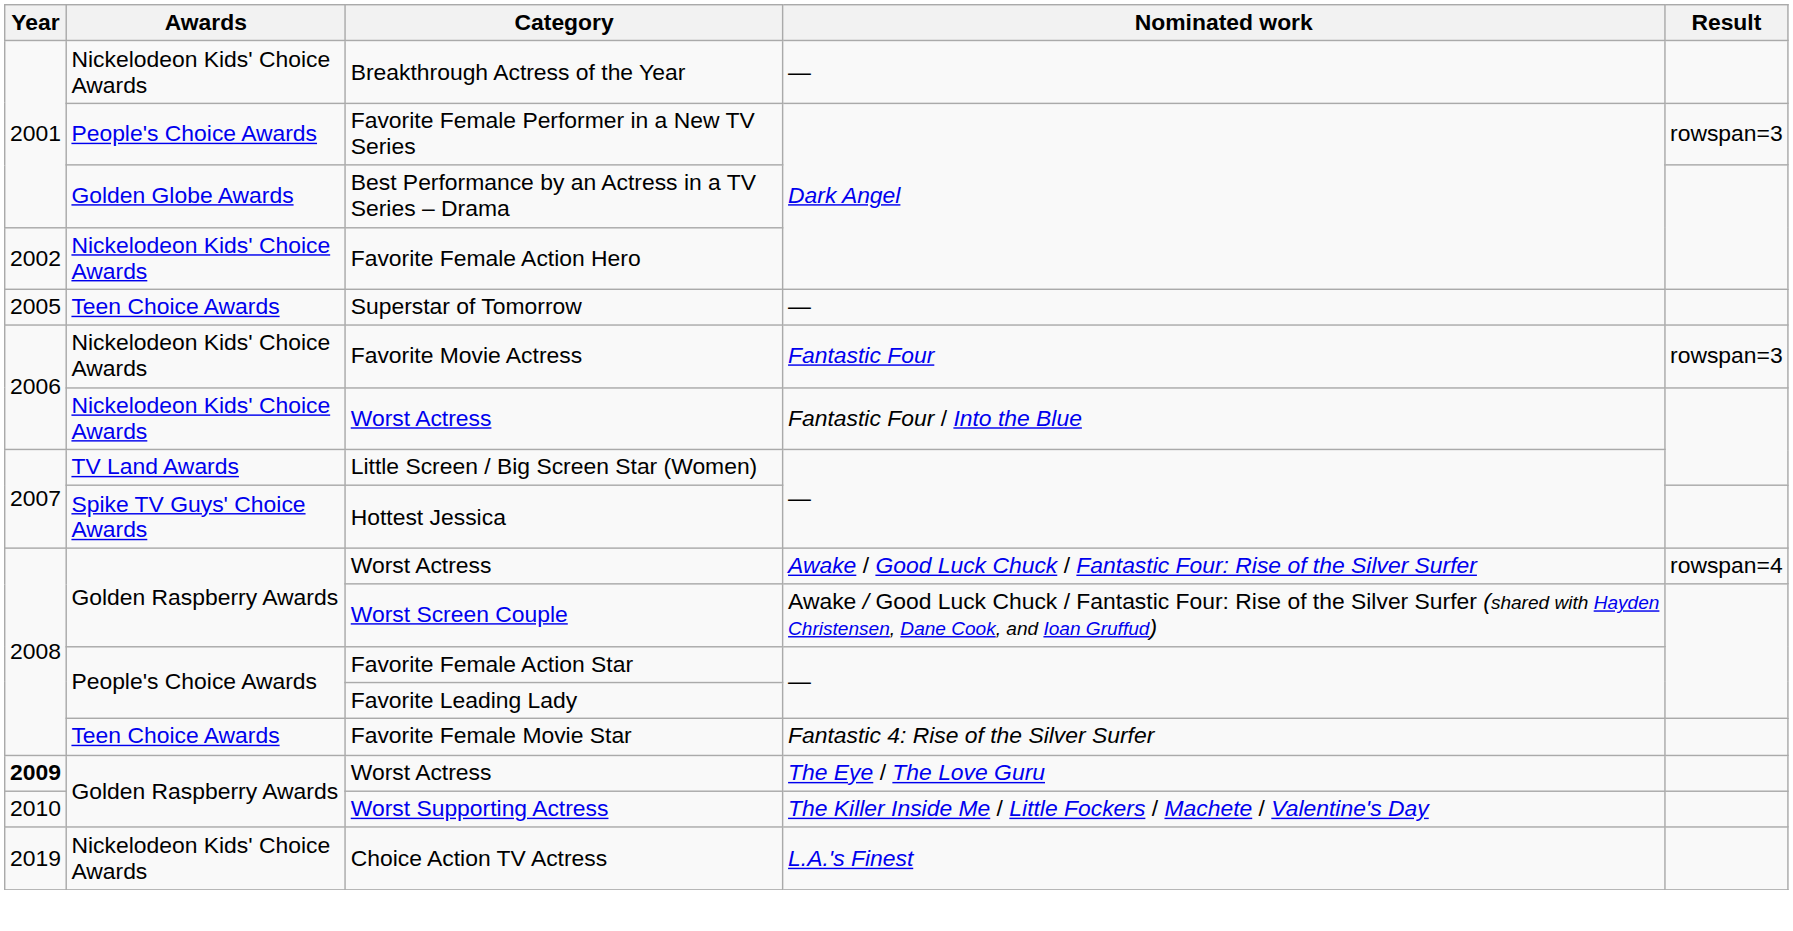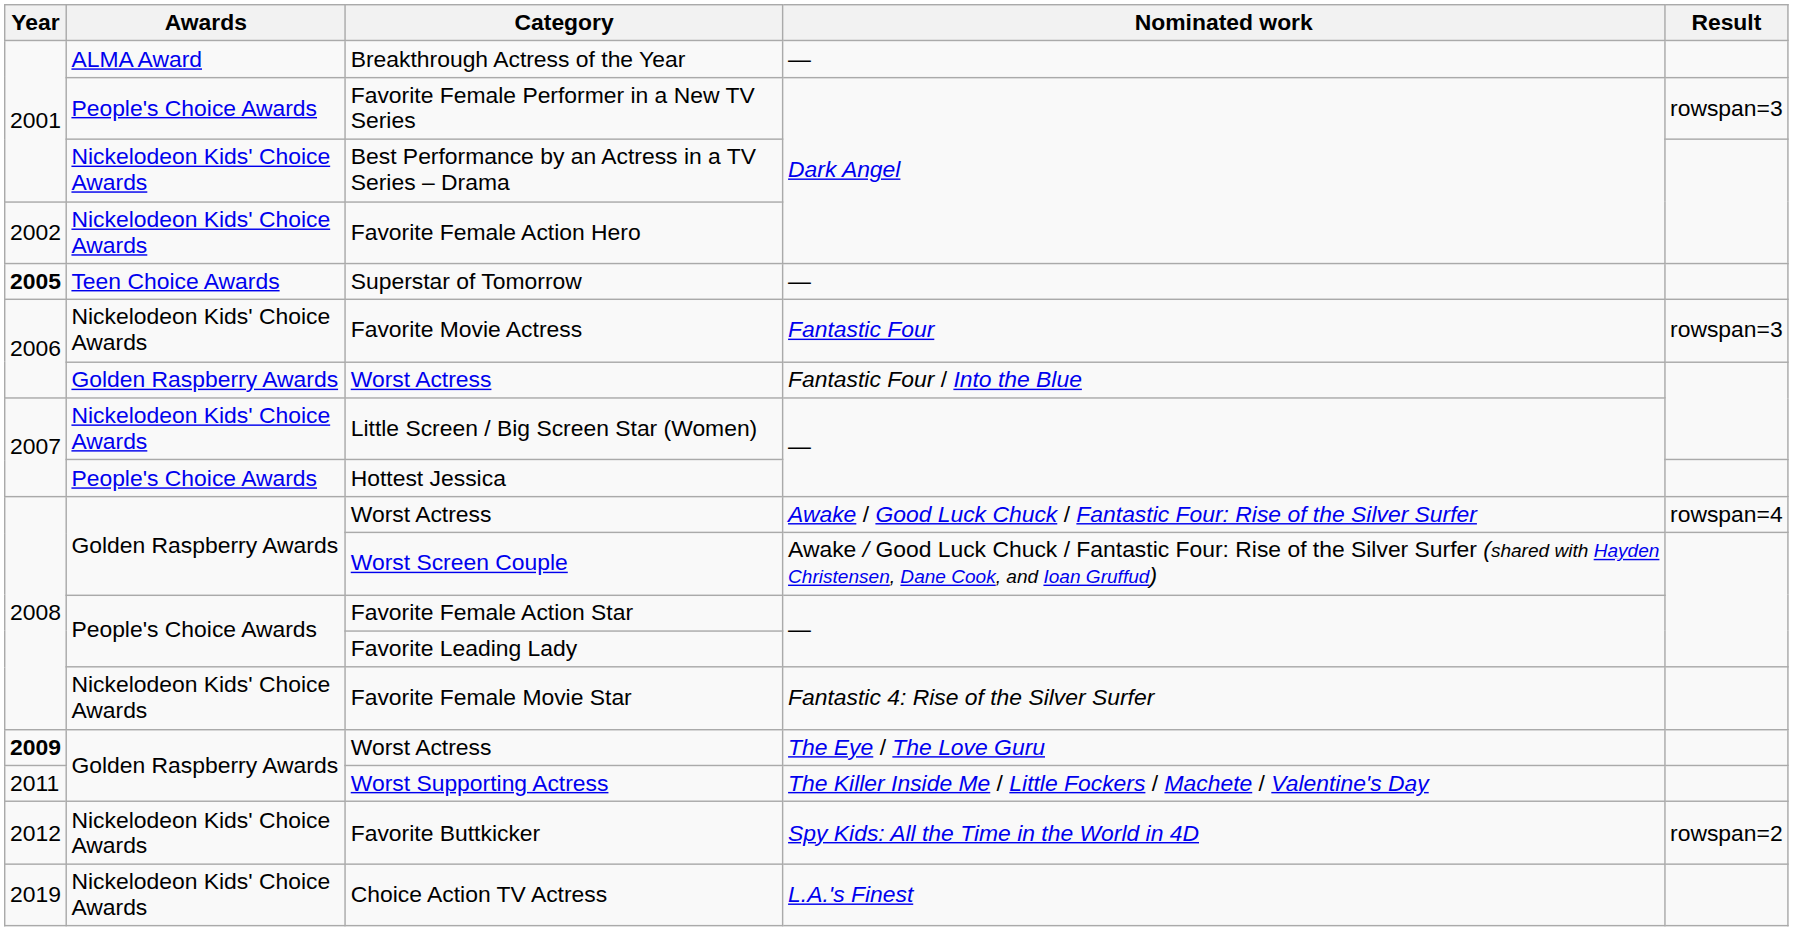(201, 71) Nickelodeon Kids' Choice Awards -> (137, 58) ALMA Award
(183, 195) Golden Globe Awards -> (201, 170) Nickelodeon Kids' Choice Awards
(35, 307) normal -> (35, 281) bold
(201, 418) Nickelodeon Kids' Choice Awards -> (205, 379) Golden Raspberry Awards
(155, 467) TV Land Awards -> (201, 428) Nickelodeon Kids' Choice Awards
(188, 516) Spike TV Guys' Choice Awards -> (194, 477) People's Choice Awards
(176, 736) Teen Choice Awards -> (201, 697) Nickelodeon Kids' Choice Awards
(35, 809) 2010 -> (35, 783) 2011
+ row: (445, 832)
